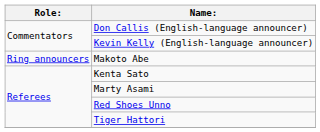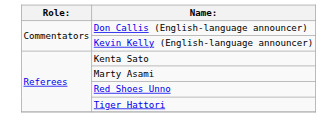- row: (121, 59)
